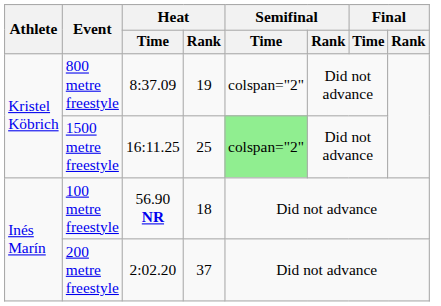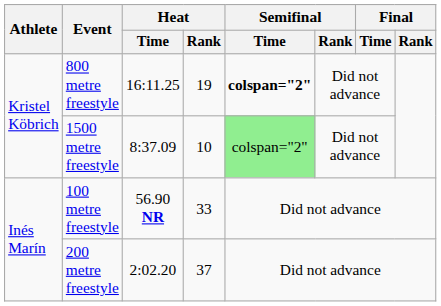(153, 85) 8:37.09 -> (153, 85) 16:11.25
(266, 85) normal -> (270, 85) bold
(153, 147) 16:11.25 -> (153, 147) 8:37.09
(204, 147) 25 -> (204, 147) 10
(204, 208) 18 -> (204, 208) 33
